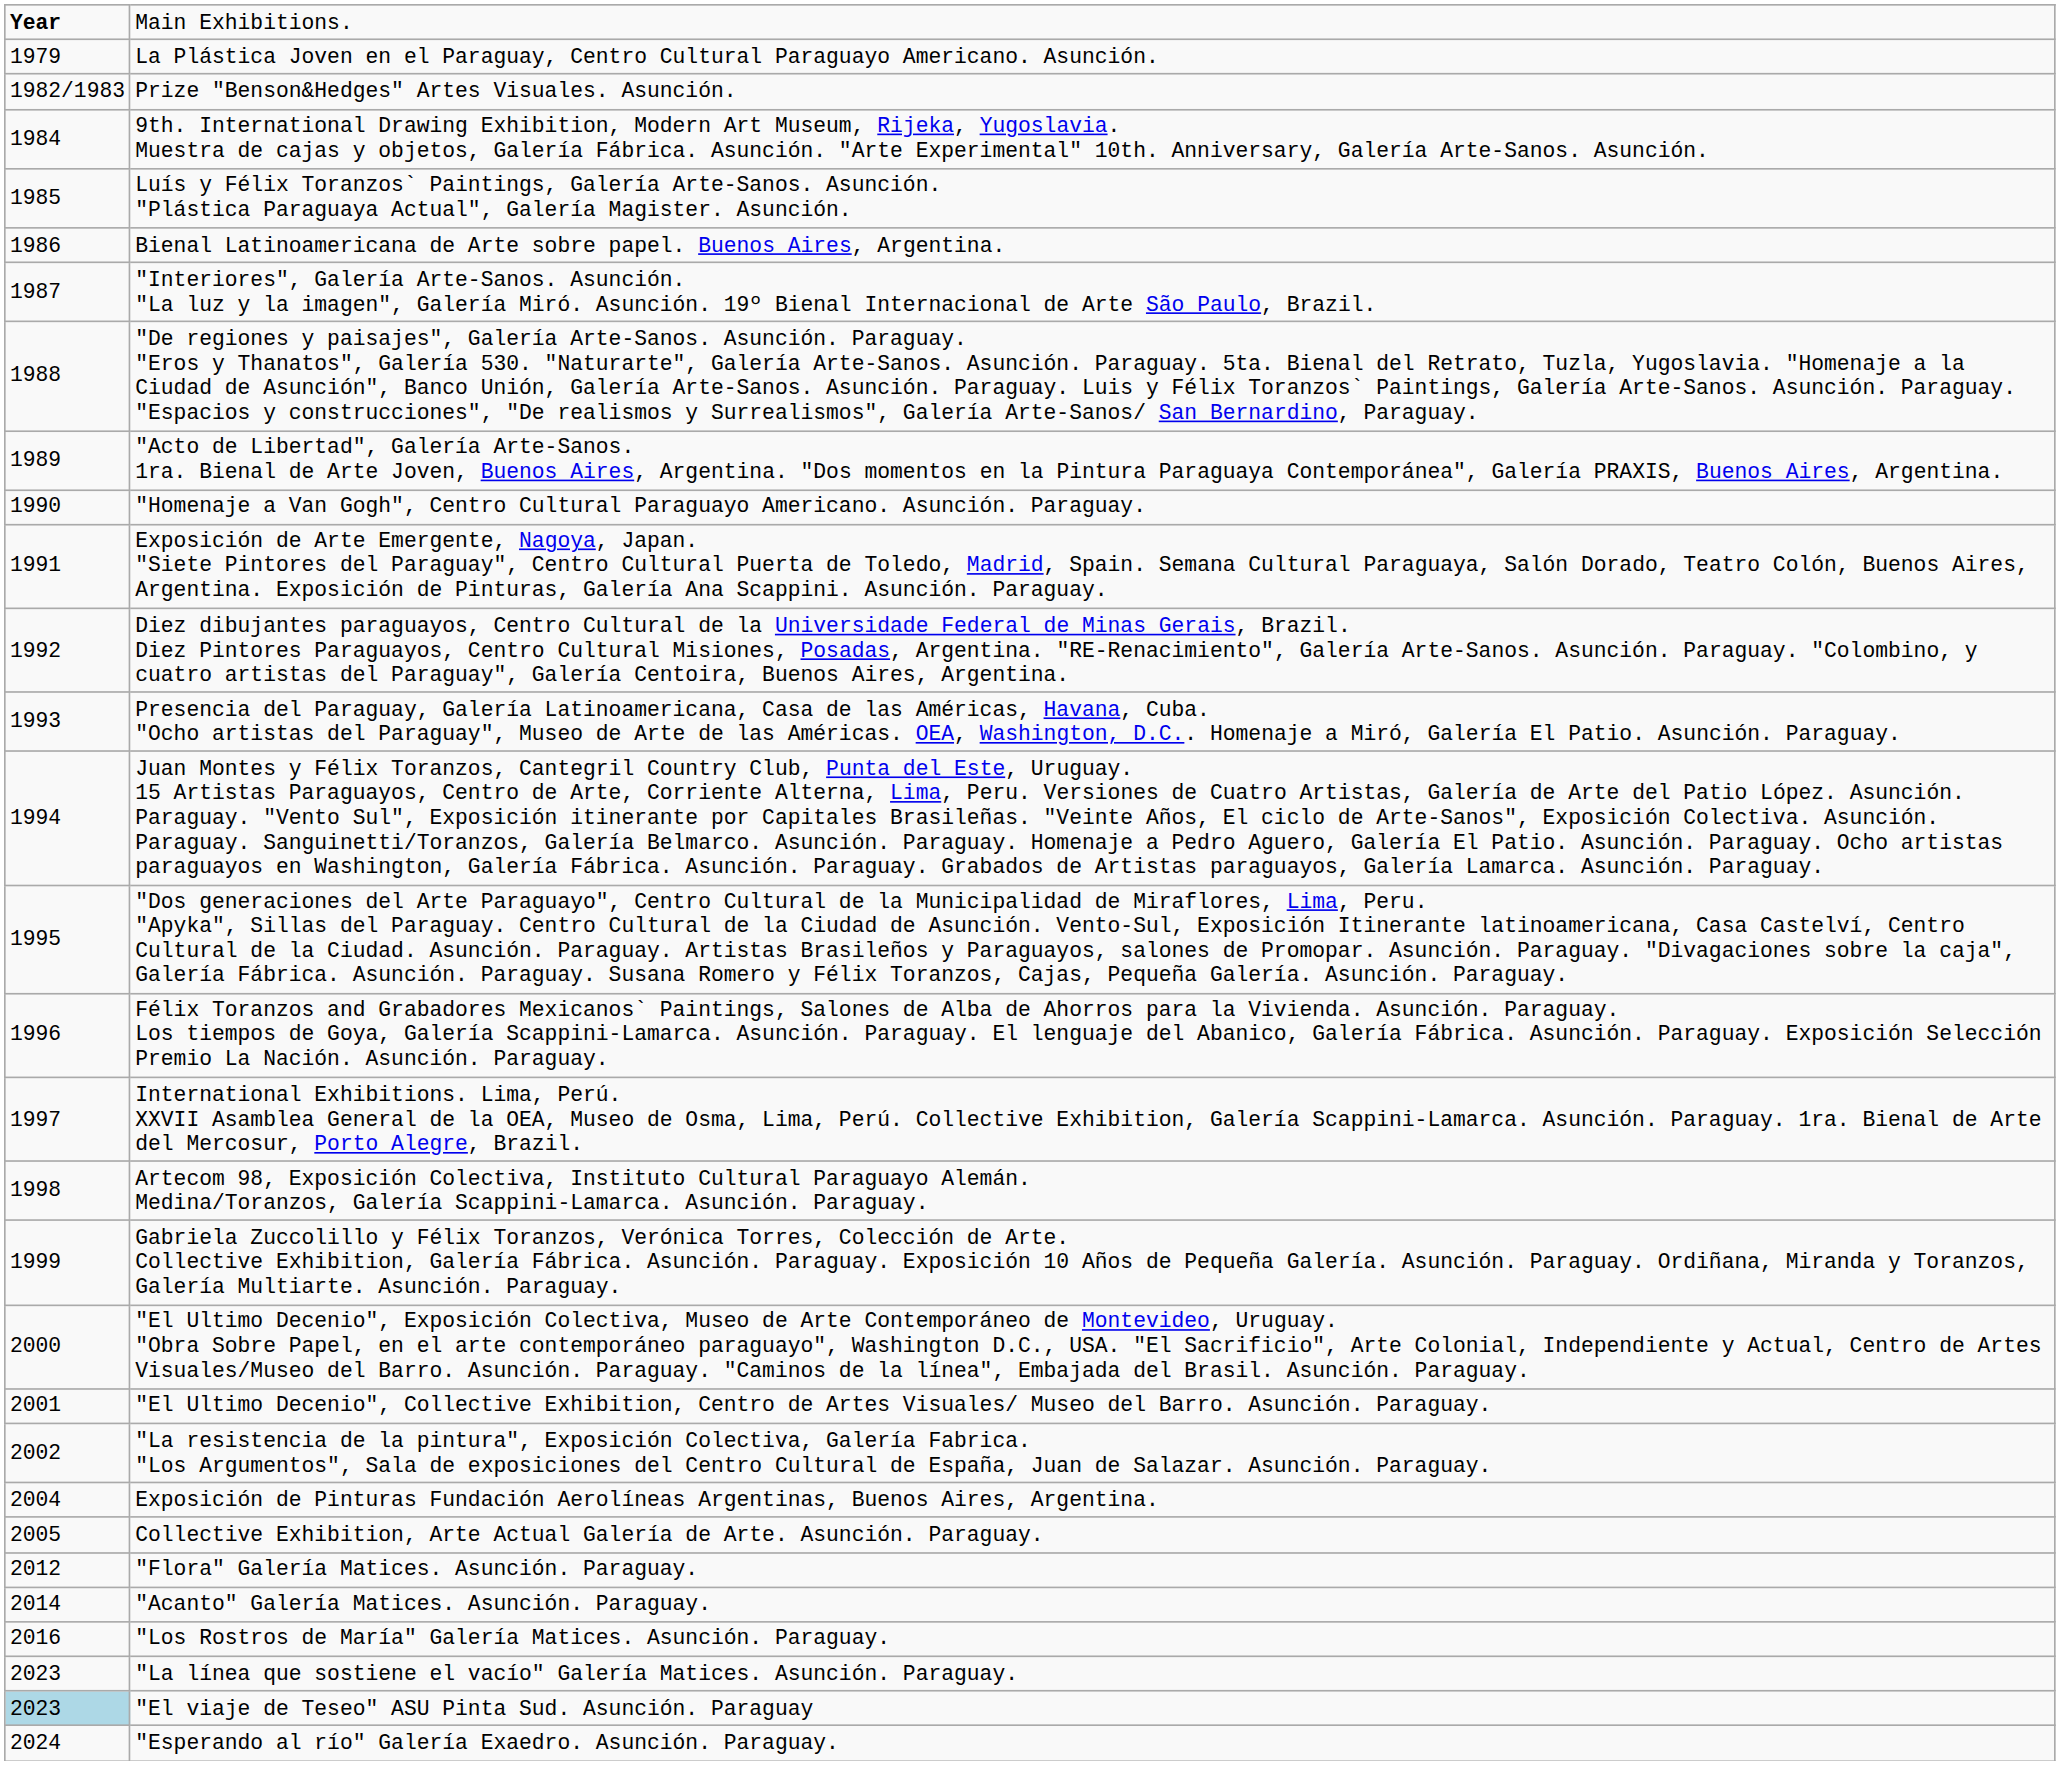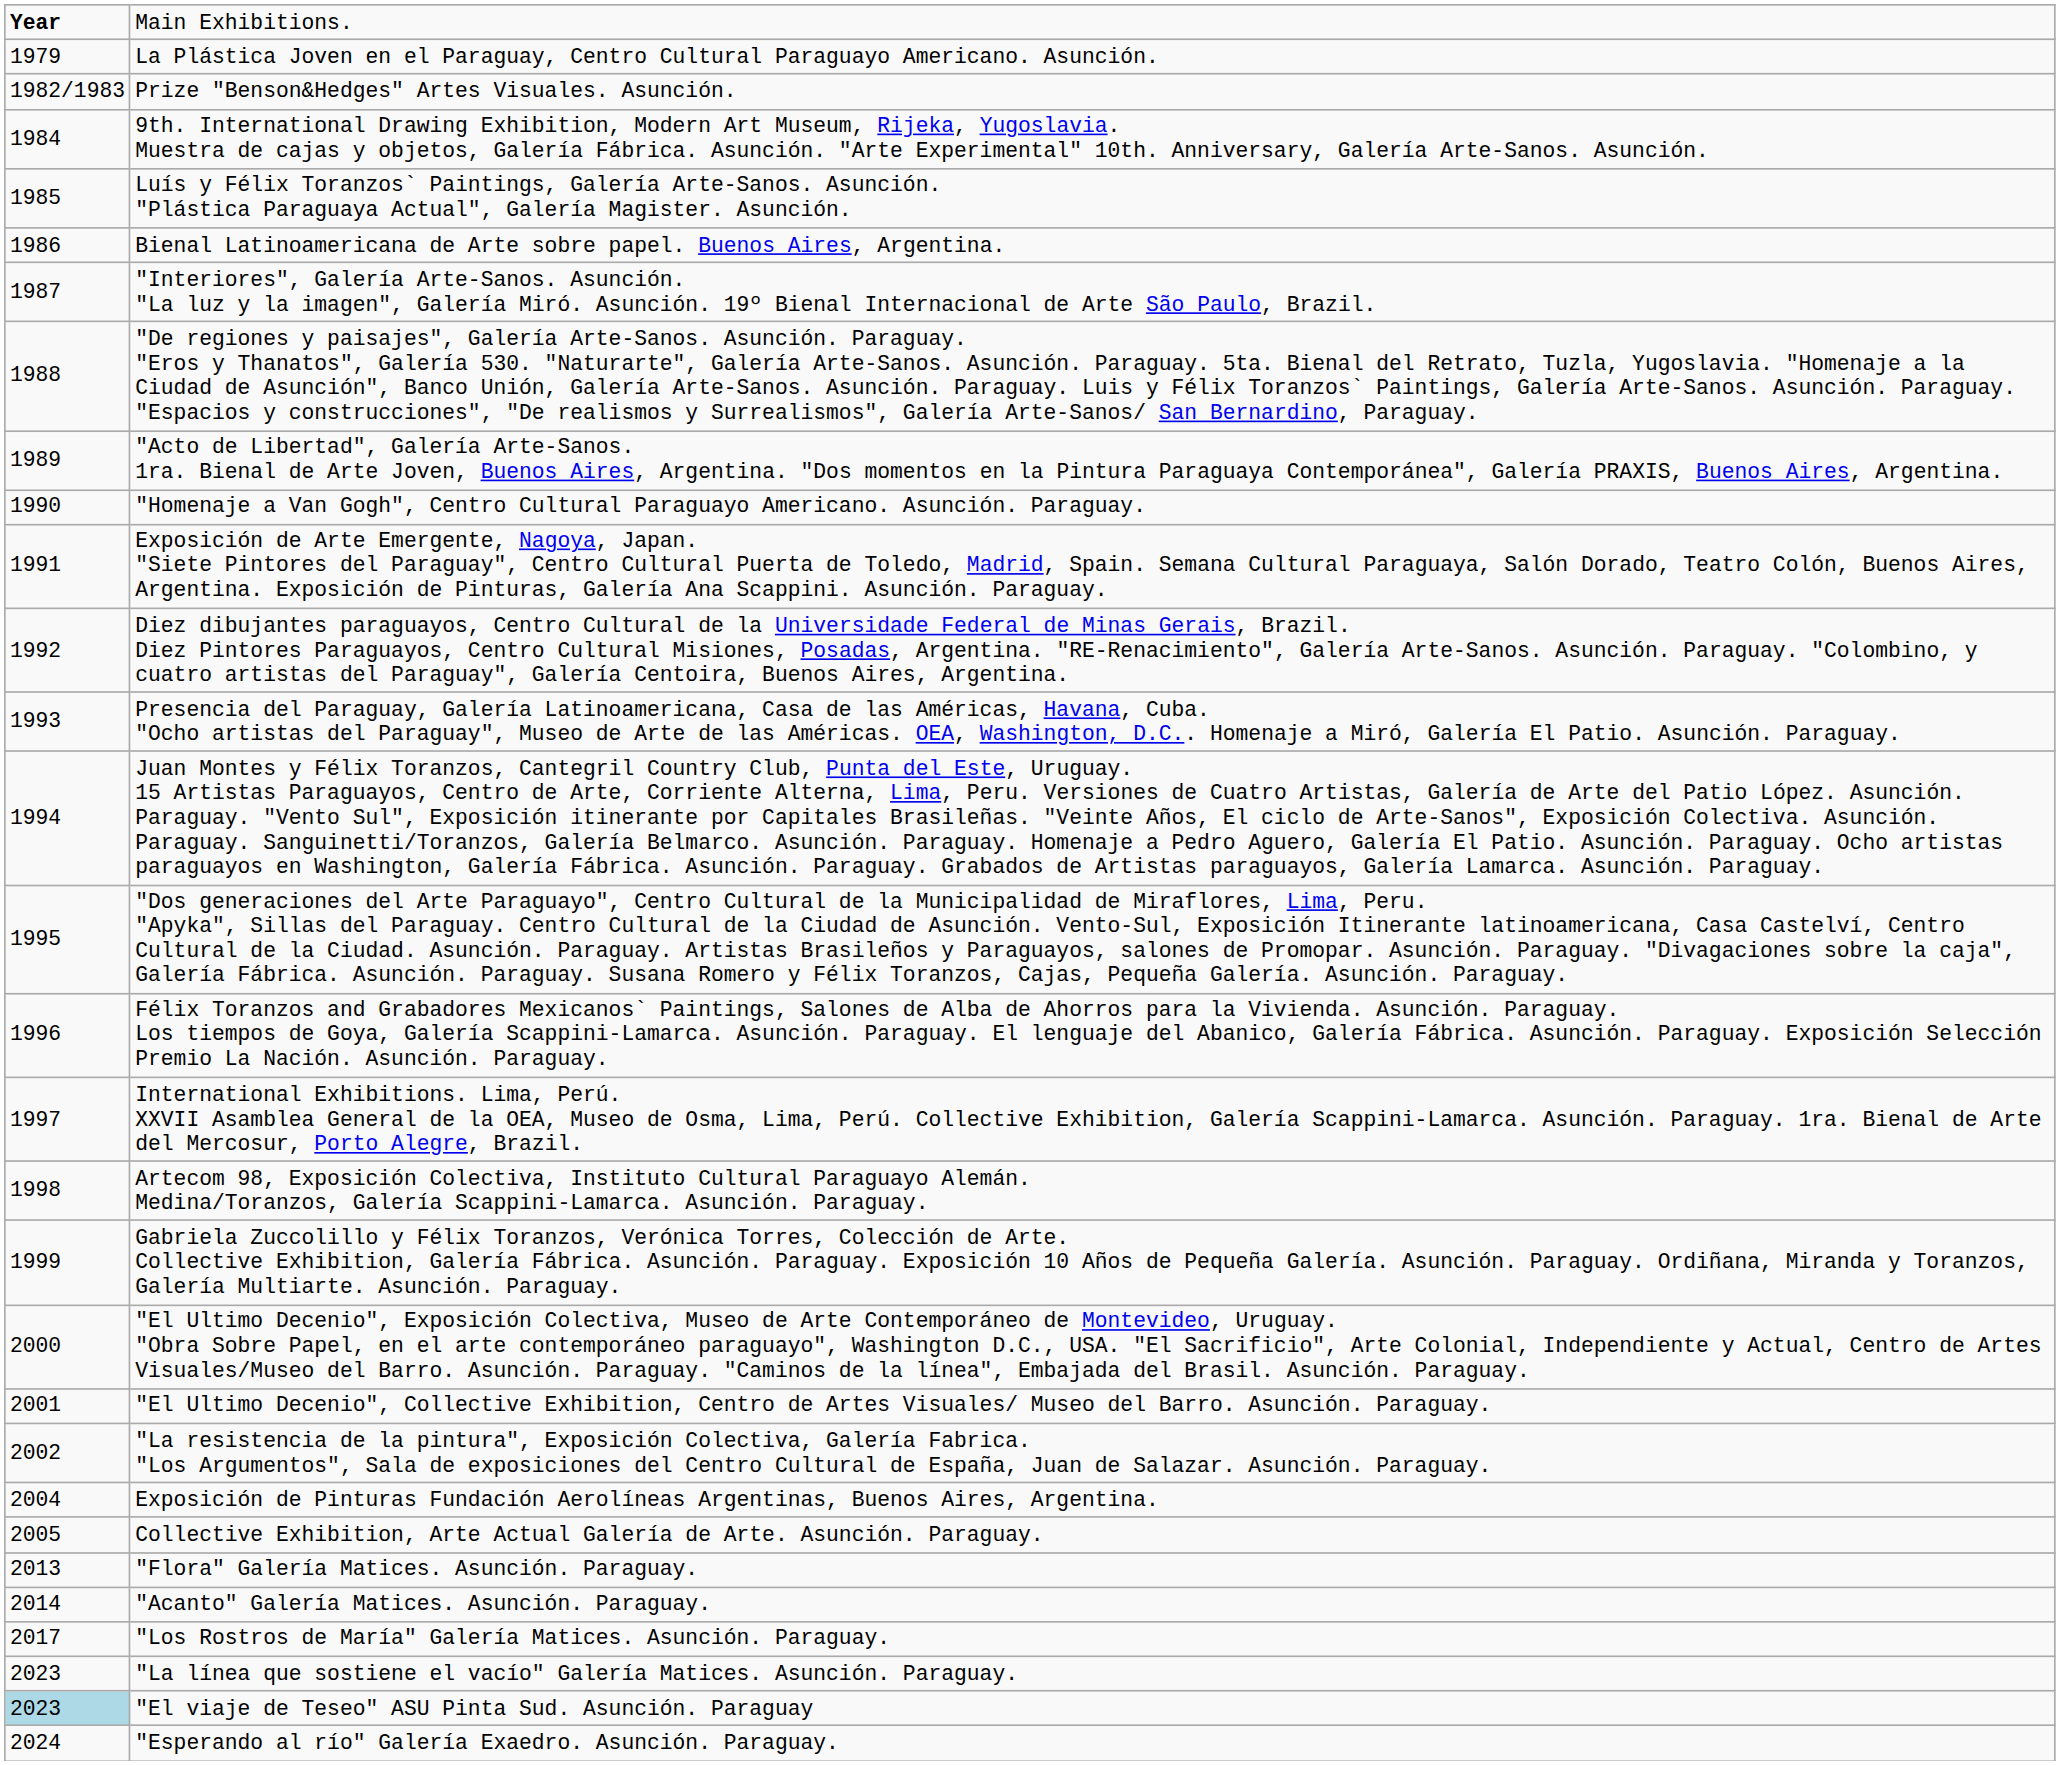(35, 1570) 2012 -> (35, 1570) 2013
(35, 1639) 2016 -> (35, 1639) 2017
